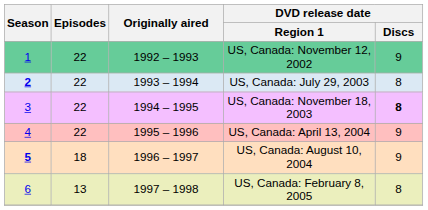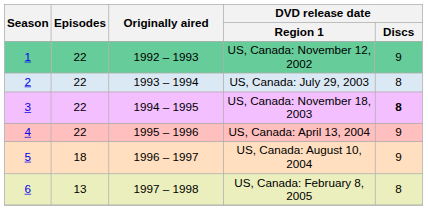(28, 82) bold -> (28, 82) normal
(28, 157) bold -> (28, 157) normal
